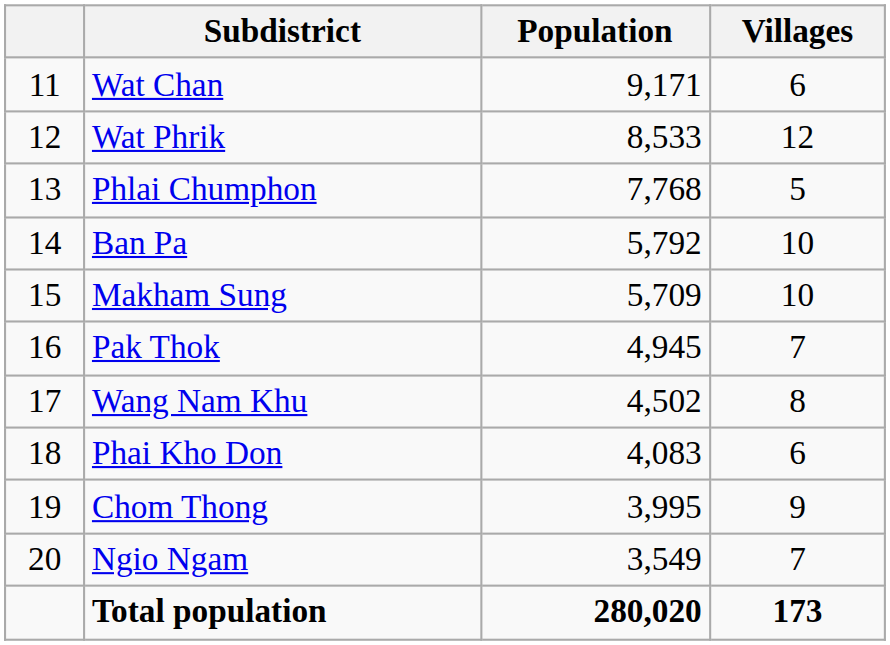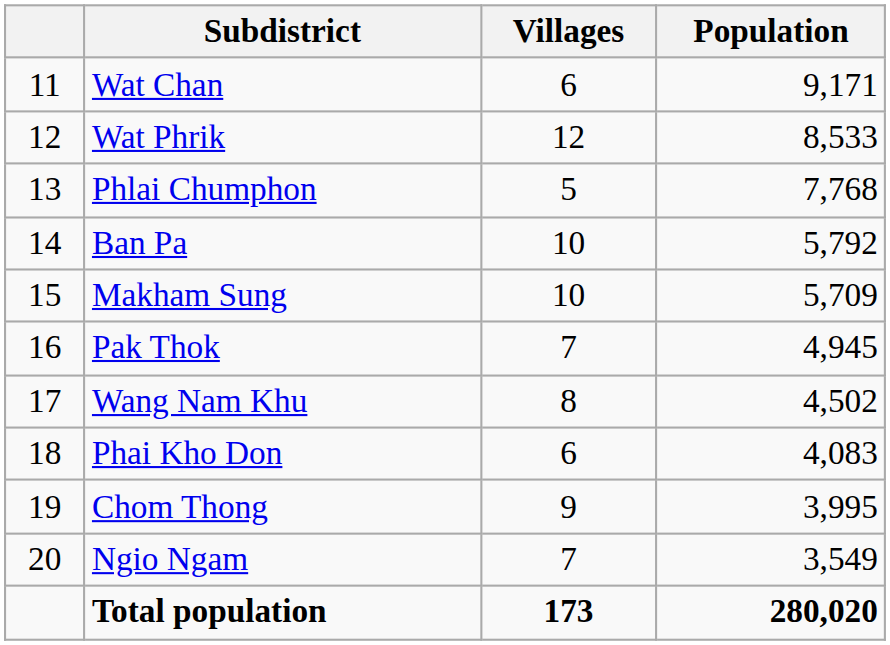columns swapped: (595, 31) <-> (797, 31)
